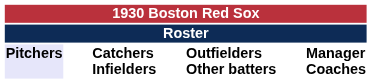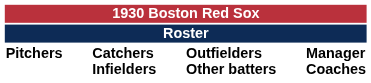(34, 53) lavender background -> (34, 53) no background
